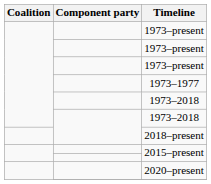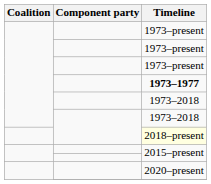(174, 83) normal -> (174, 83) bold
(174, 135) no background -> (174, 135) lightyellow background
